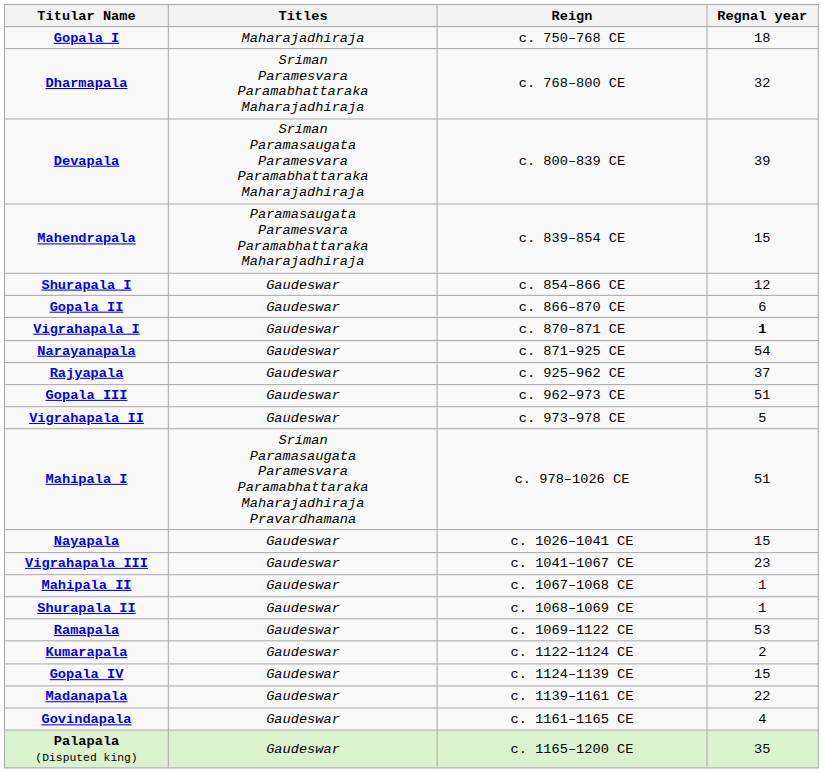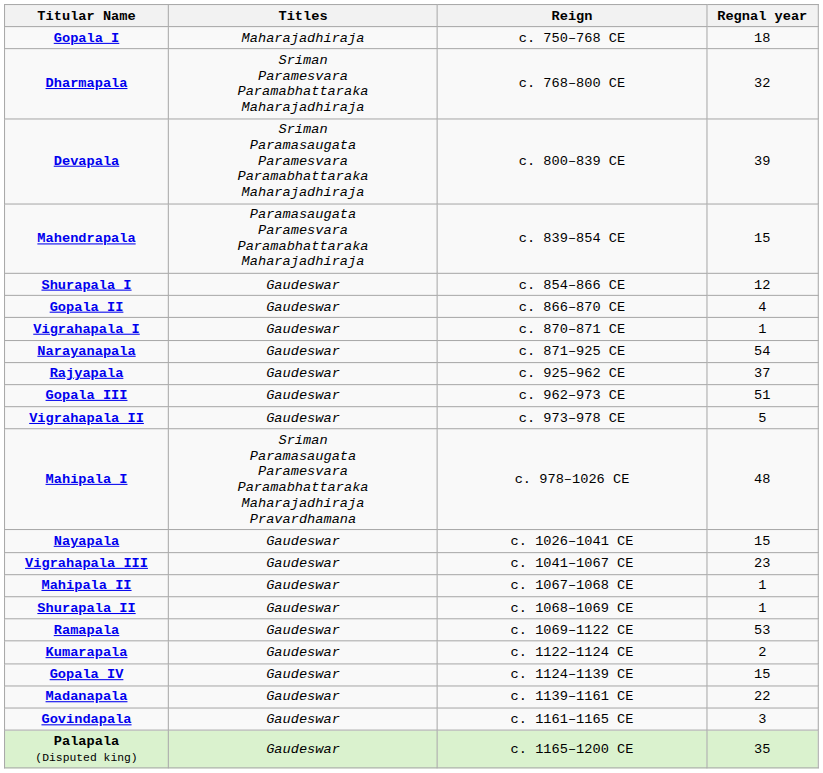(762, 307) 6 -> (762, 307) 4
(762, 329) bold -> (762, 329) normal
(762, 479) 51 -> (762, 479) 48
(762, 719) 4 -> (762, 719) 3
